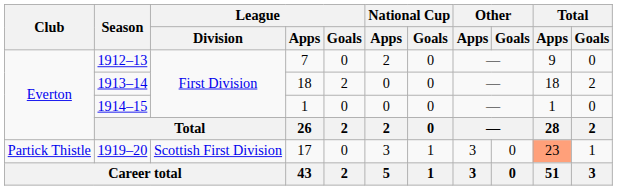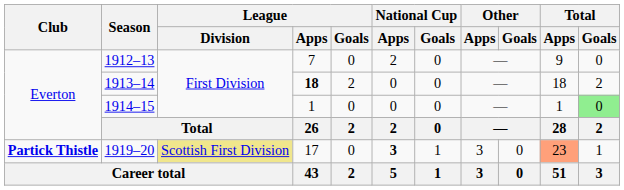(304, 83) normal -> (312, 83) bold
(592, 106) no background -> (599, 106) lightgreen background
(49, 151) normal -> (53, 151) bold
(218, 151) no background -> (225, 151) khaki background
(386, 151) normal -> (393, 151) bold
